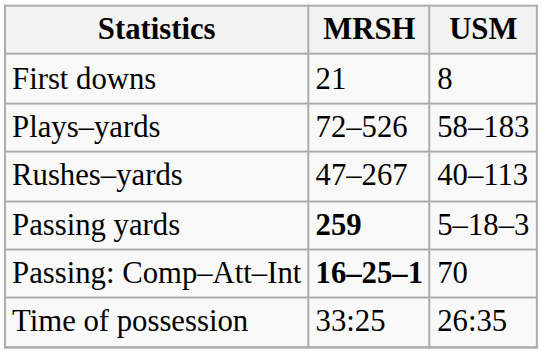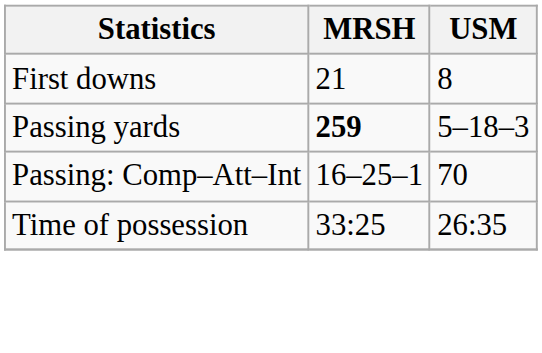- row: (86, 127)
- row: (97, 175)
(369, 273) bold -> (369, 175) normal
